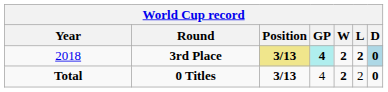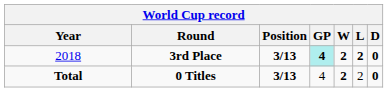(285, 55) khaki background -> (285, 55) no background
(375, 55) lightblue background -> (375, 55) no background
